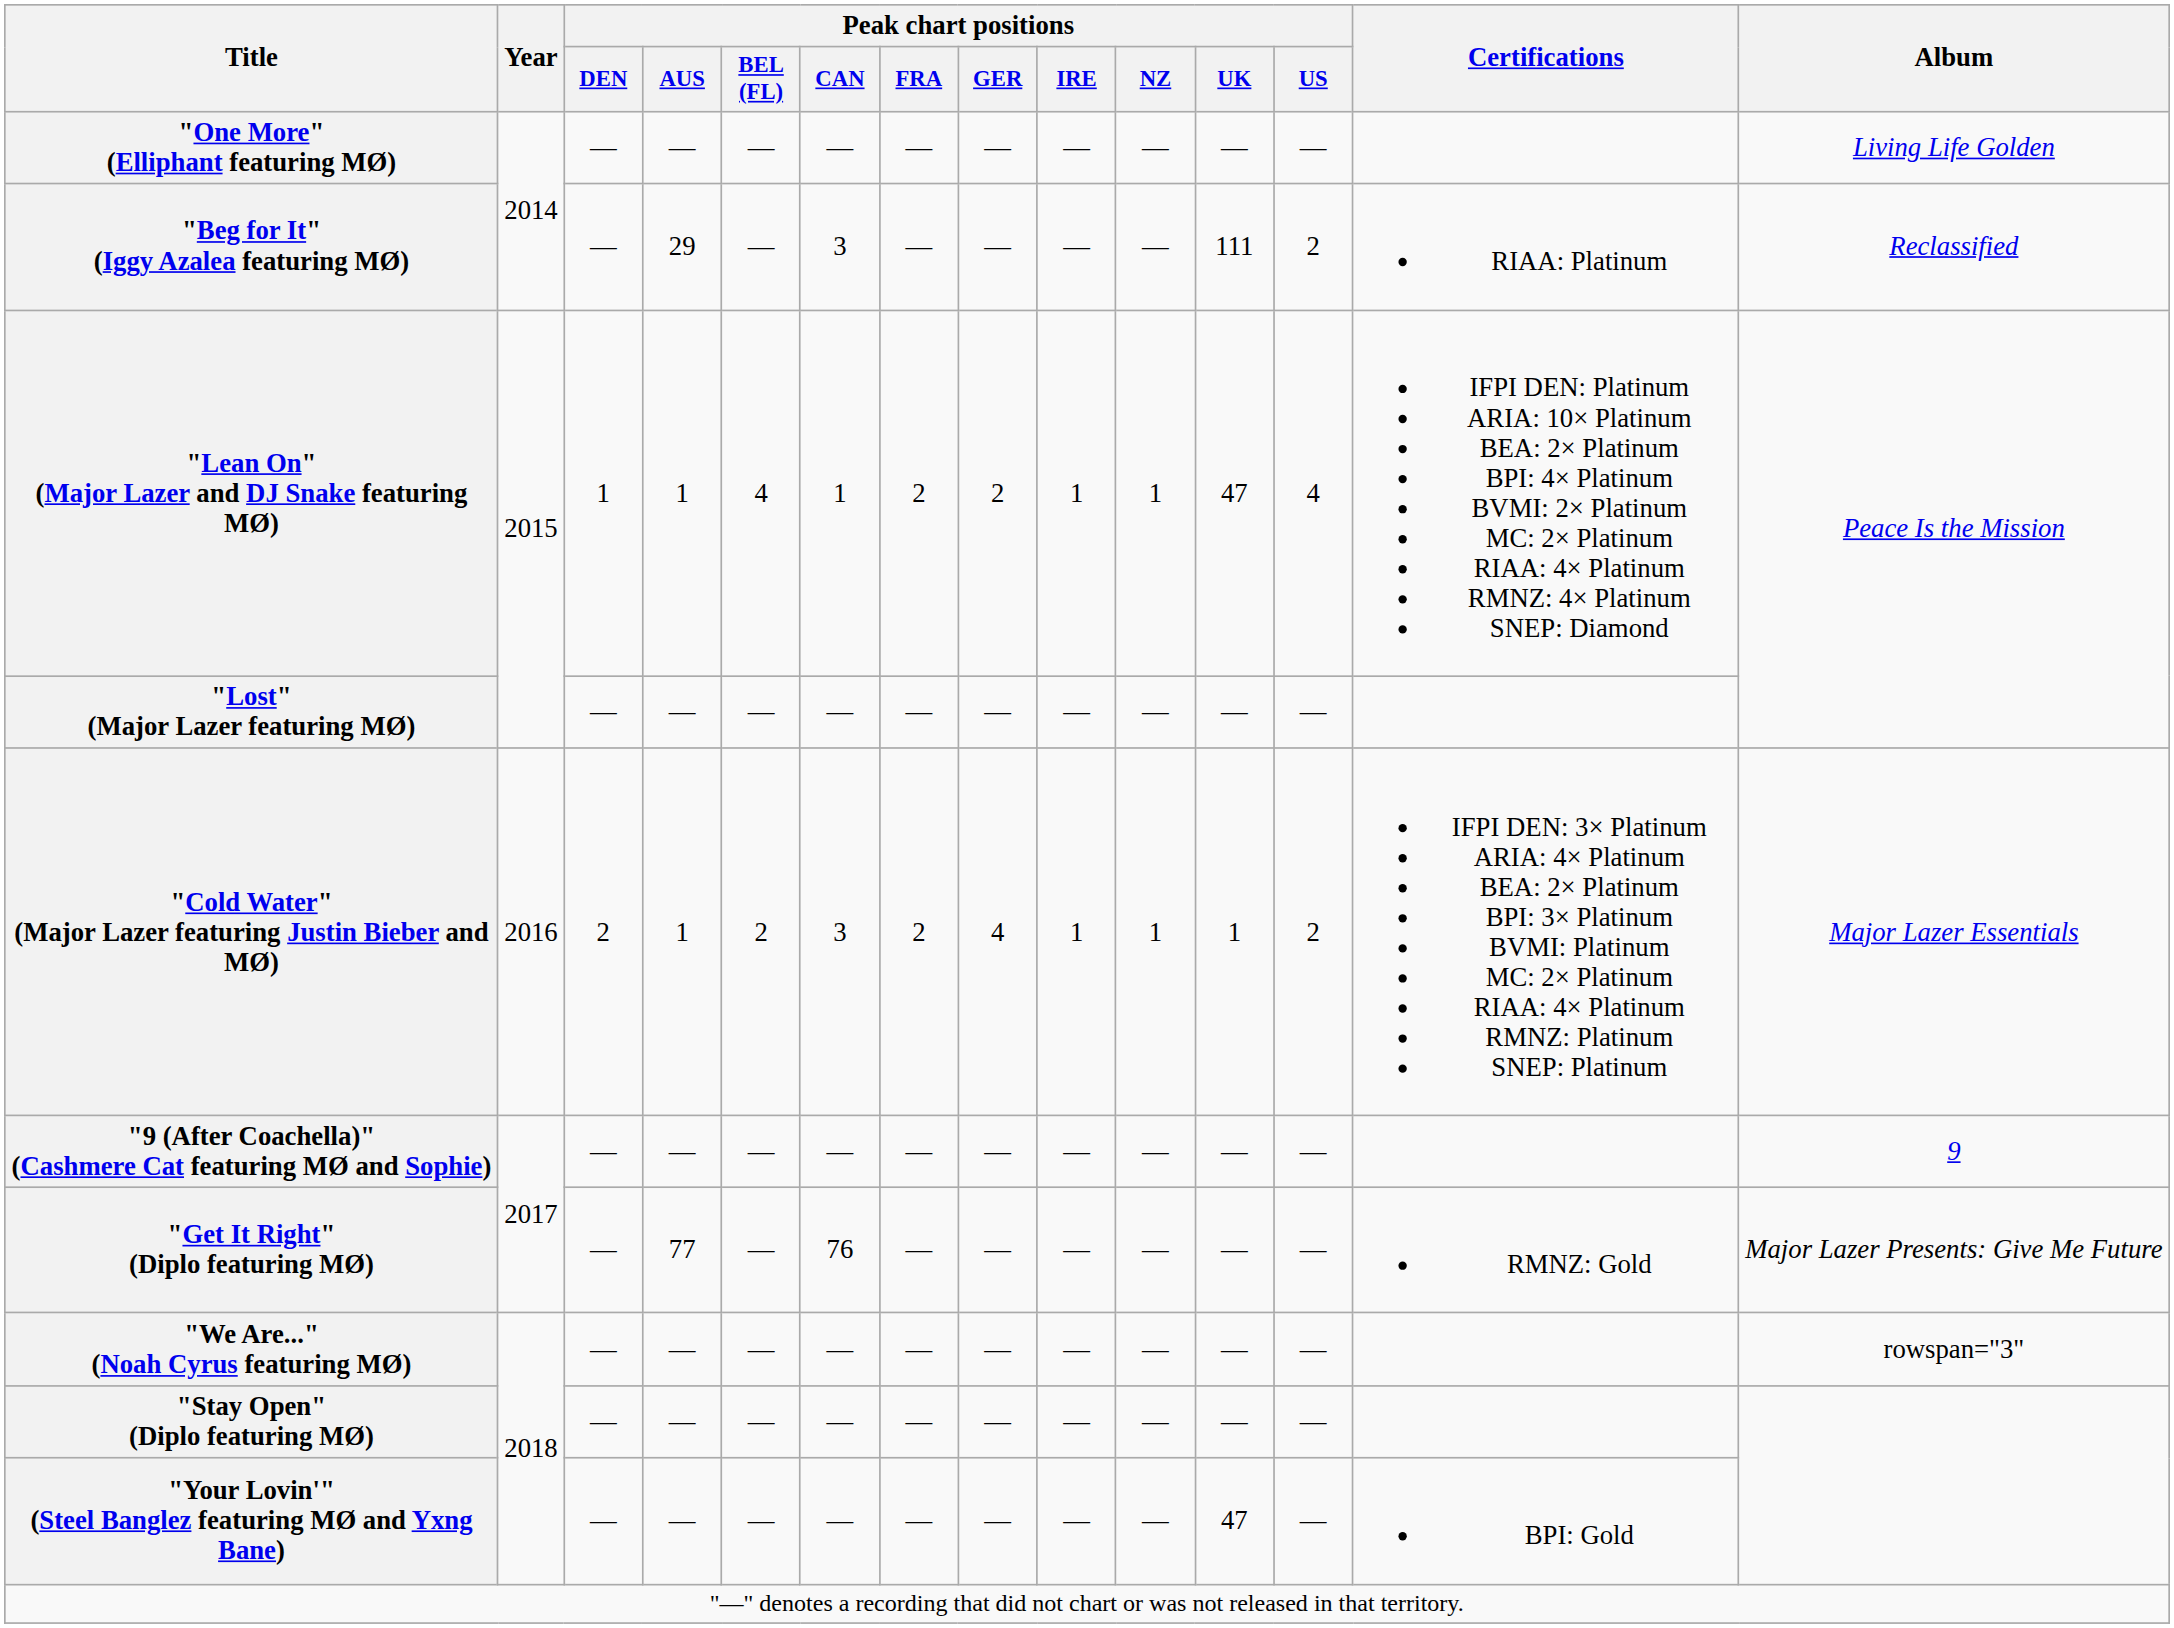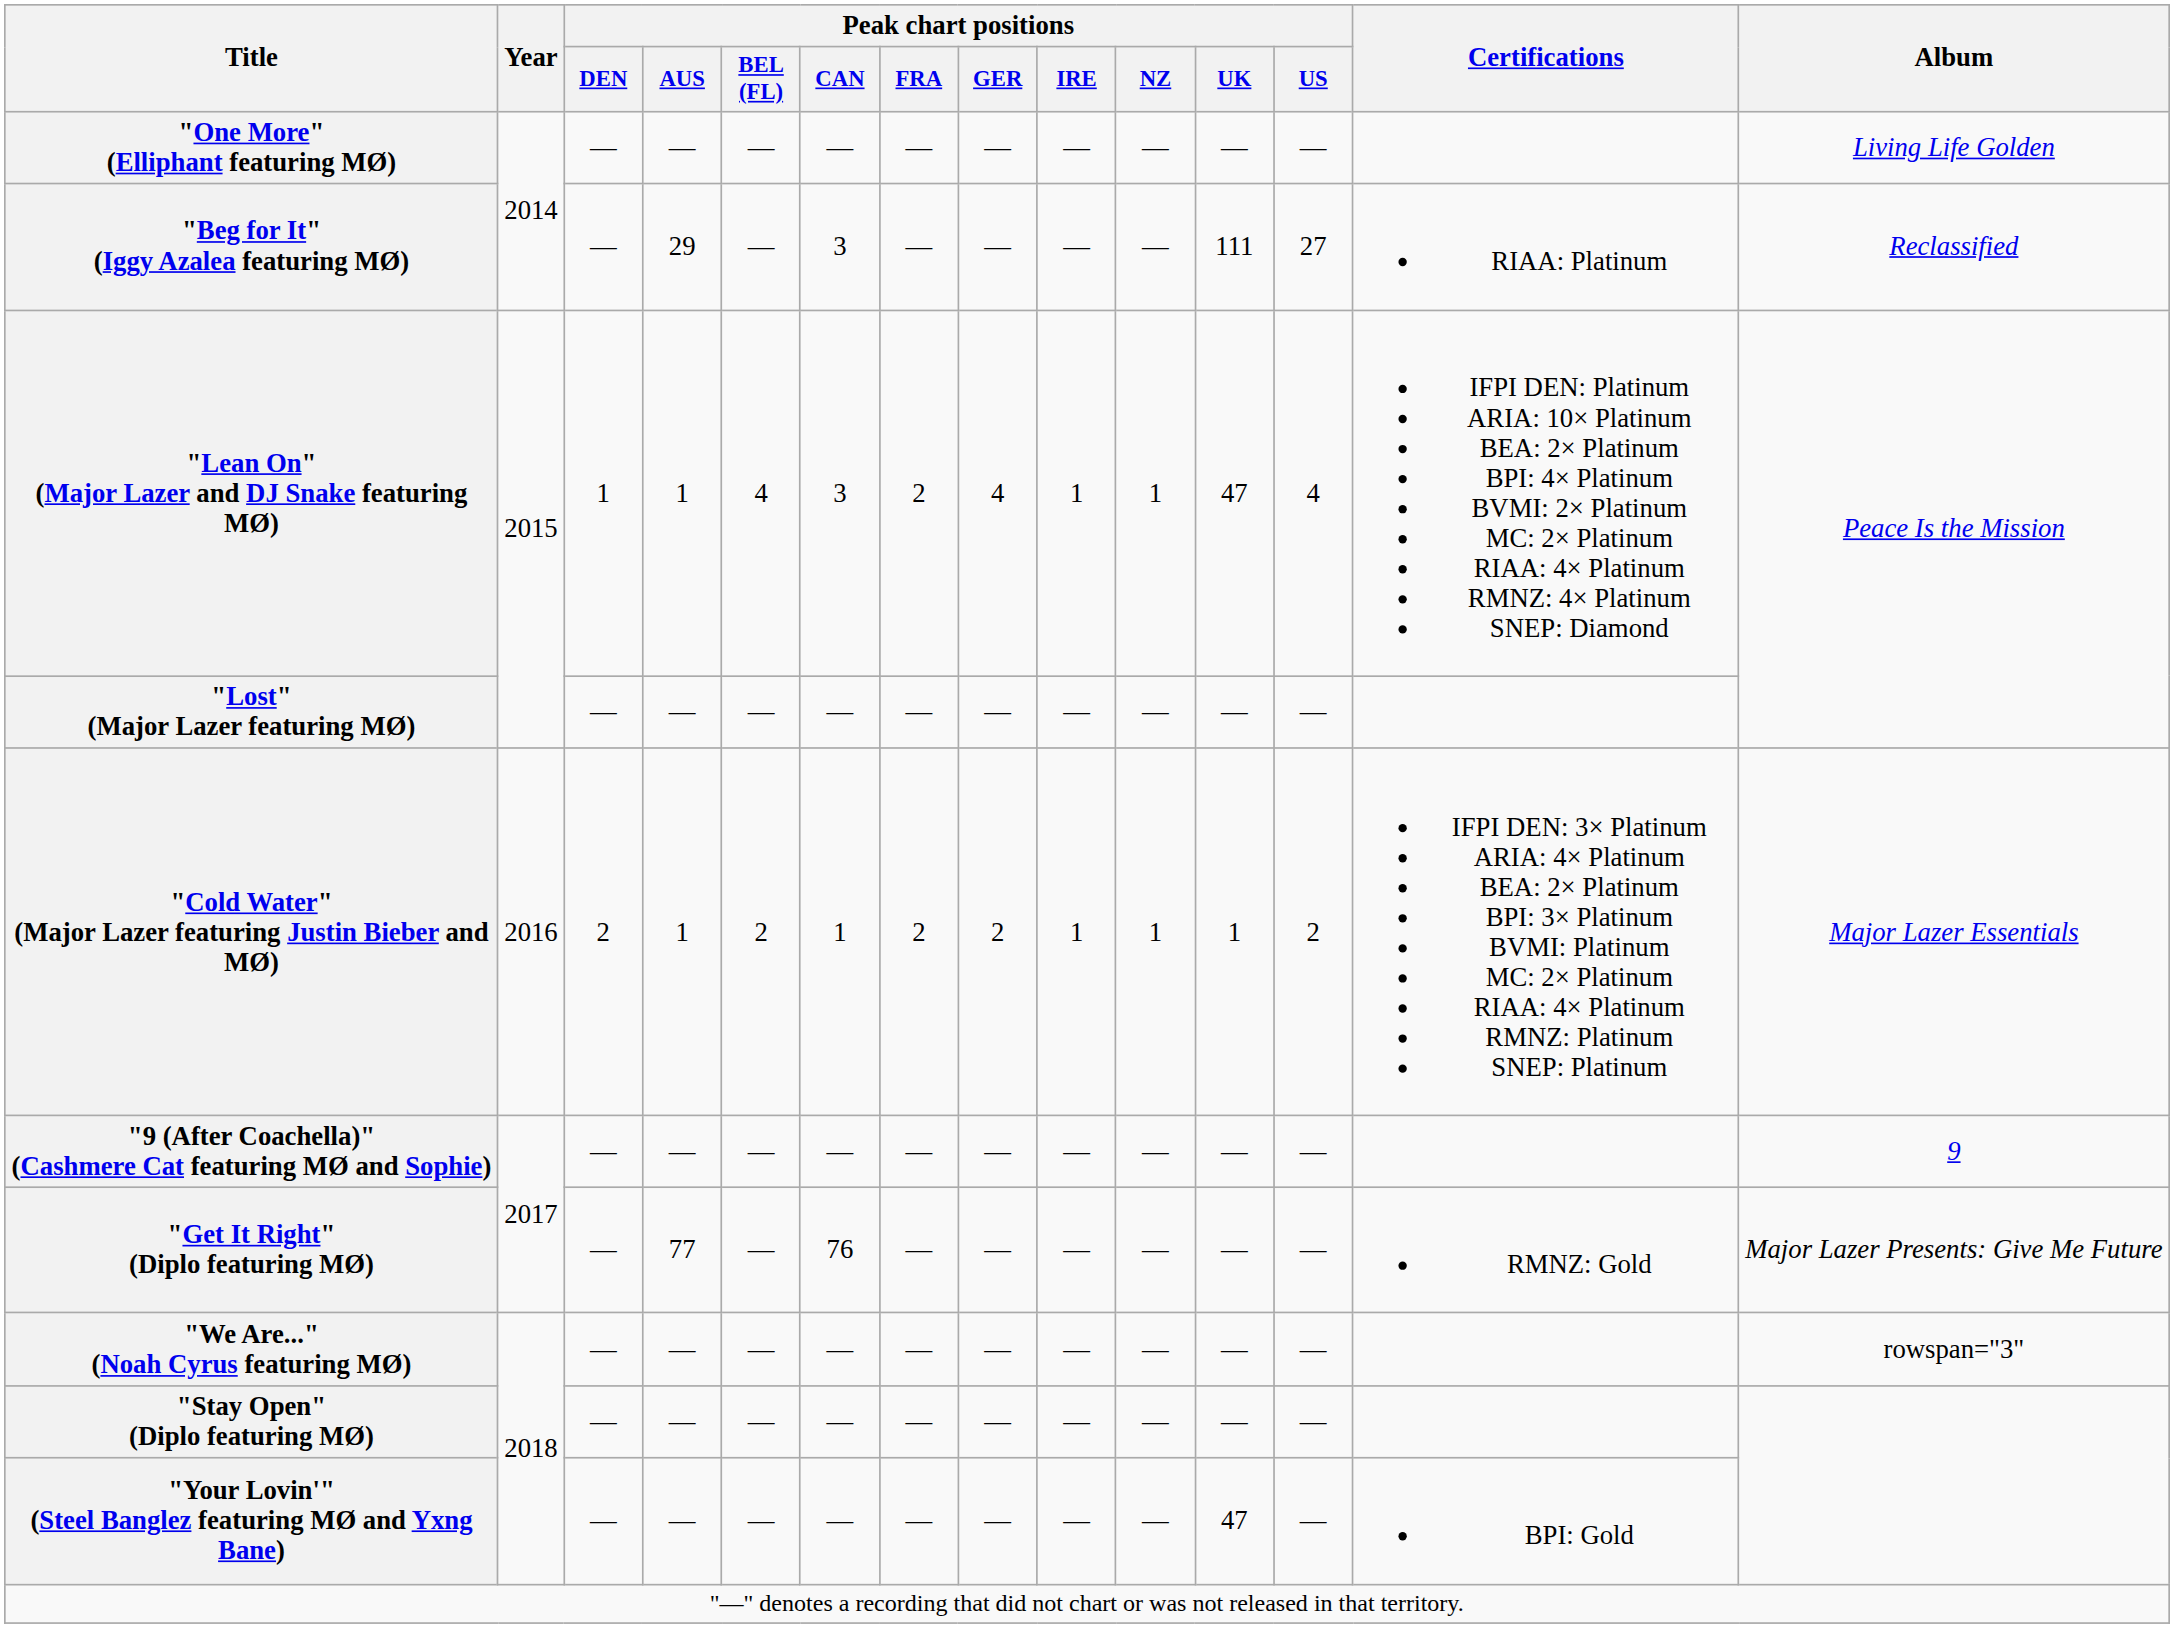(1313, 246) 2 -> (1313, 246) 27
(840, 492) 1 -> (840, 492) 3
(998, 492) 2 -> (998, 492) 4
(840, 931) 3 -> (840, 931) 1
(998, 931) 4 -> (998, 931) 2
